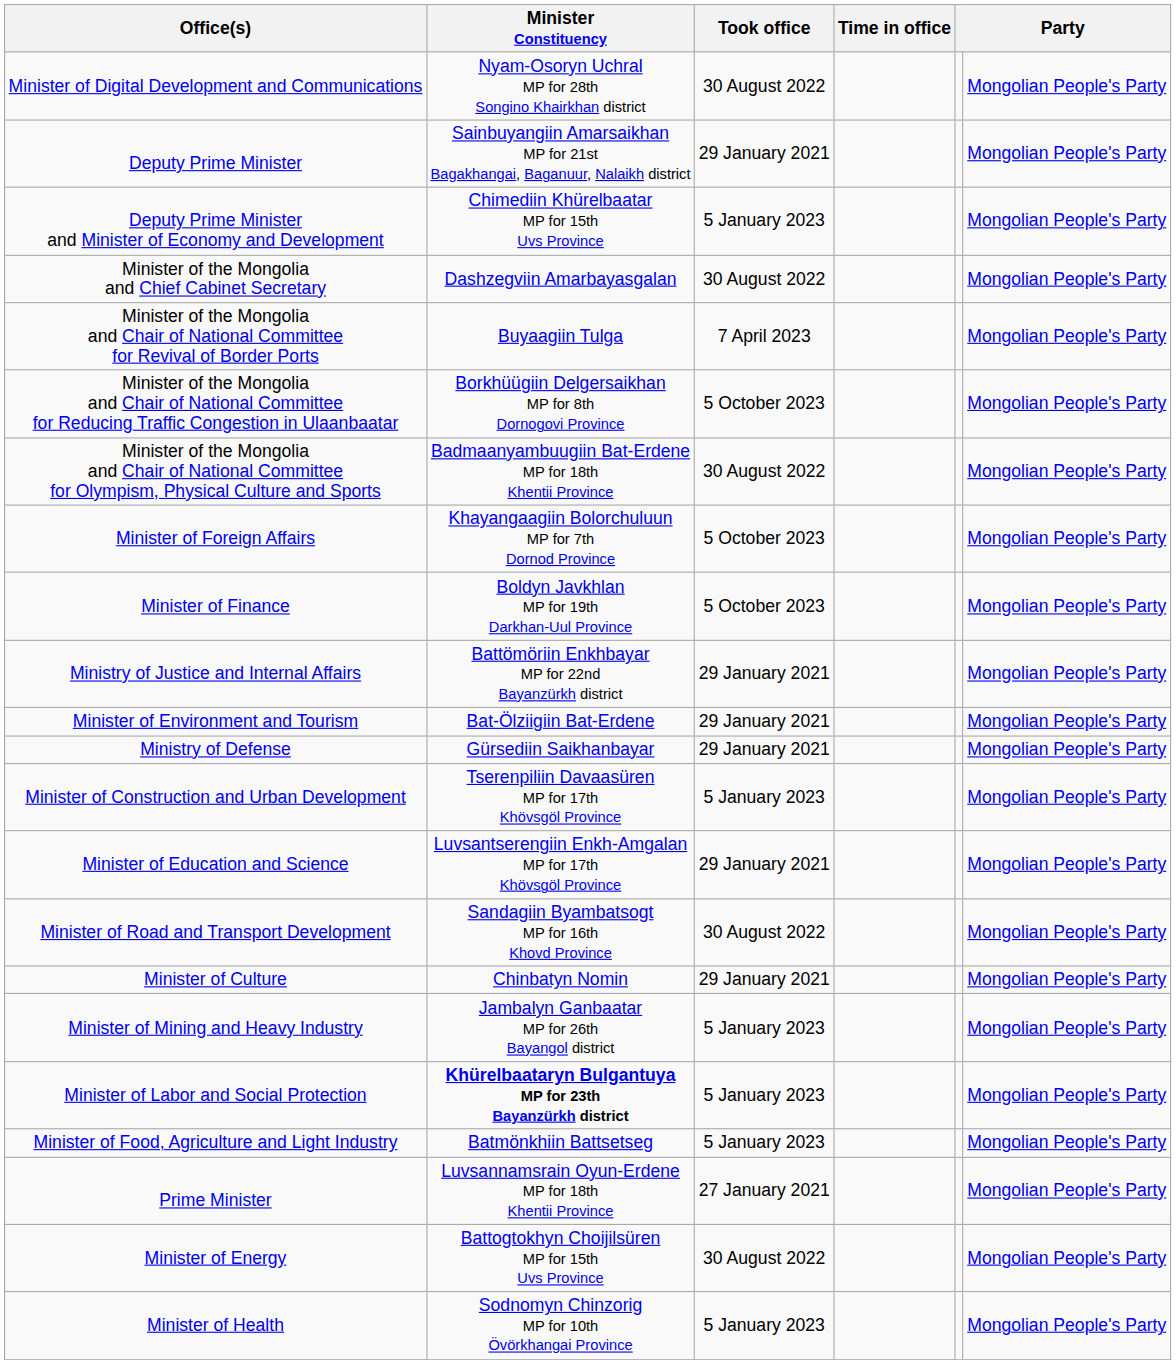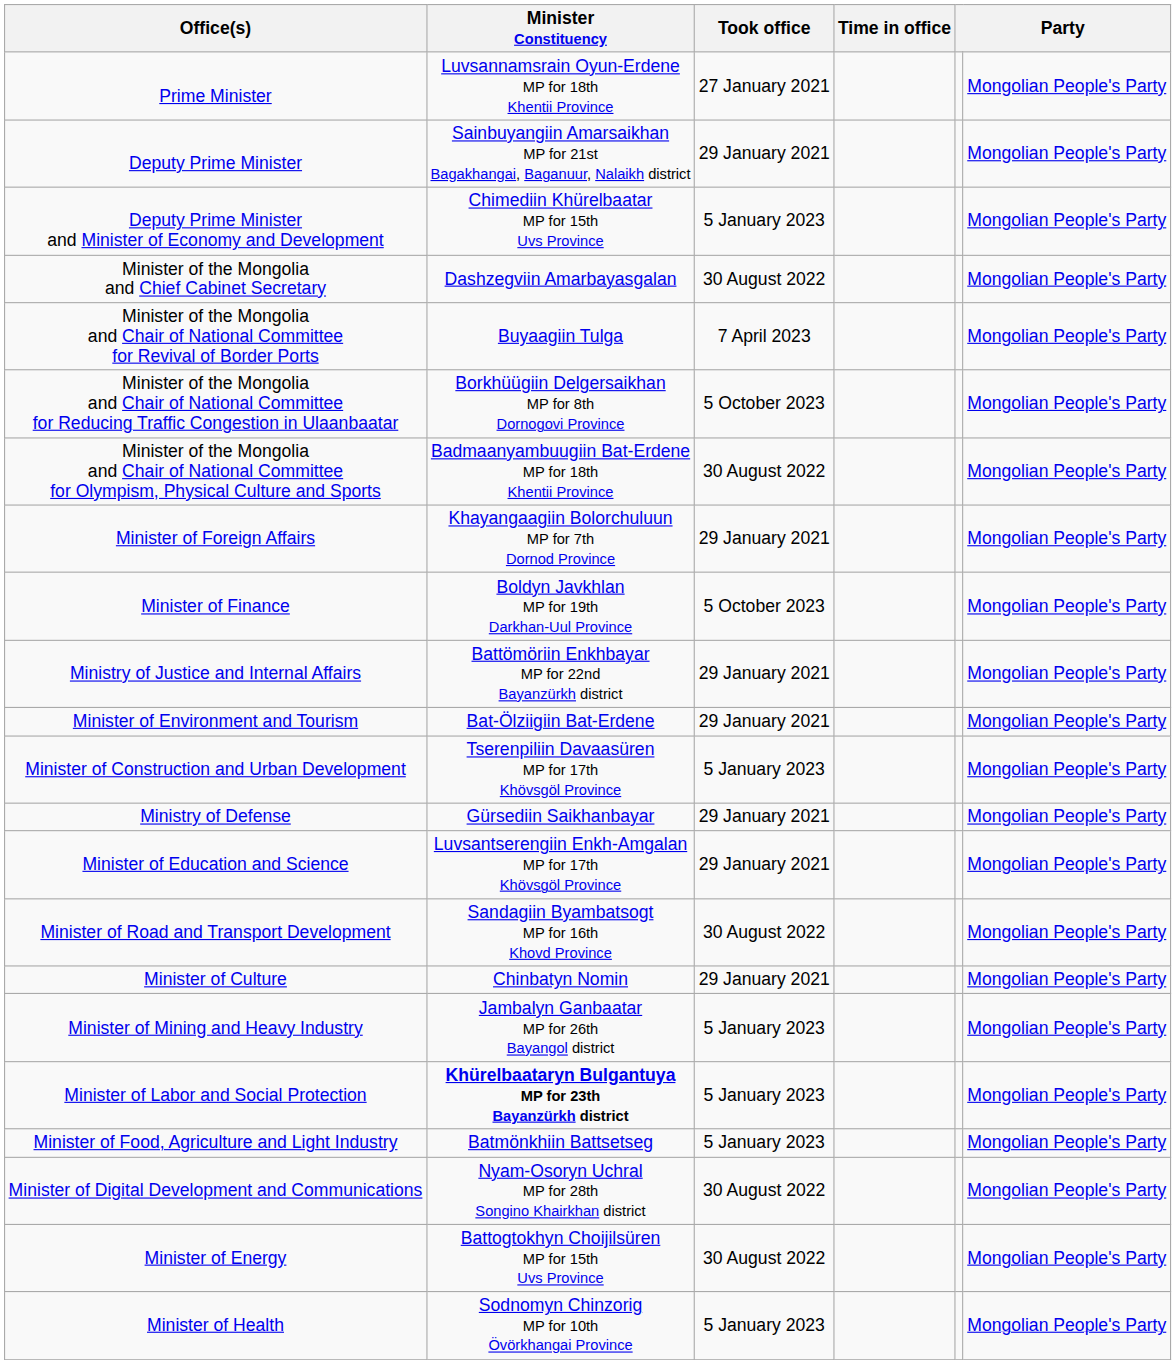rows swapped: (216, 1200) <-> (216, 85)
(764, 538) 5 October 2023 -> (764, 538) 29 January 2021
rows swapped: (215, 749) <-> (216, 797)
